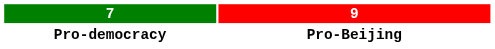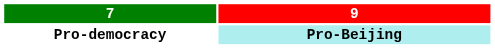(354, 35) no background -> (354, 35) paleturquoise background
